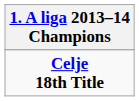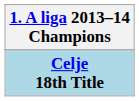(70, 72) no background -> (70, 72) lightblue background
